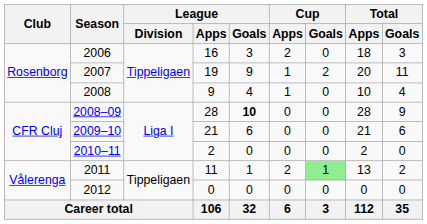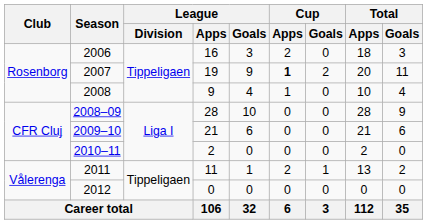(288, 72) normal -> (288, 72) bold
(249, 111) bold -> (249, 111) normal
(326, 170) lightgreen background -> (326, 170) no background
